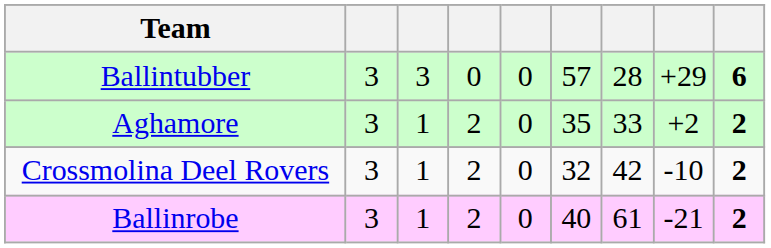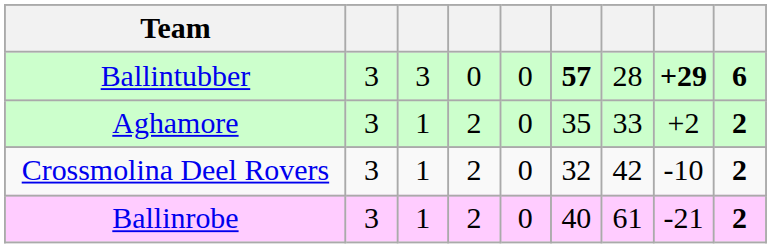(576, 75) normal -> (576, 75) bold
(683, 75) normal -> (684, 75) bold
